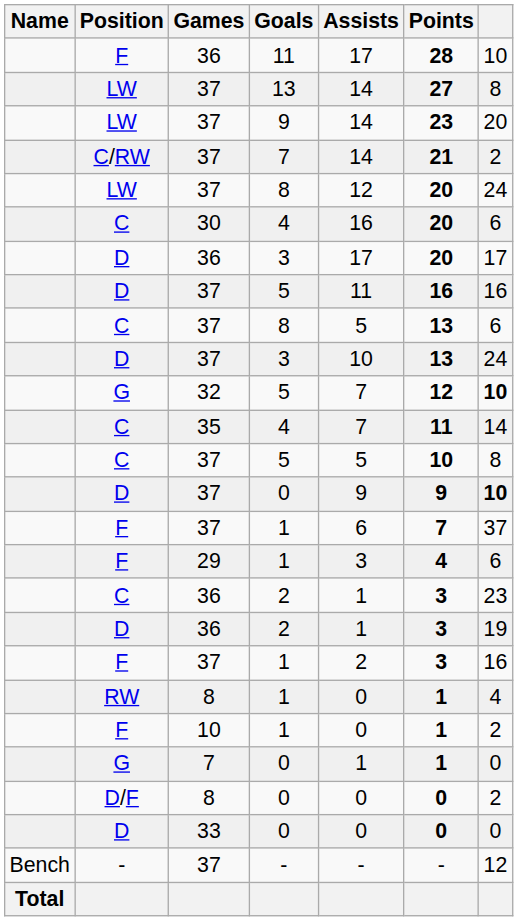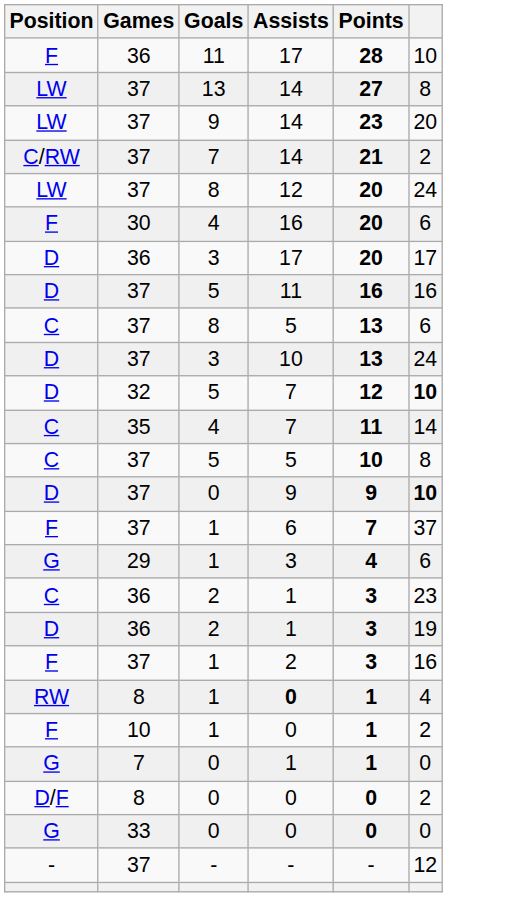- column: (40, 21)
(122, 223) C -> (52, 223) F
(122, 392) G -> (52, 392) D
(122, 561) F -> (52, 561) G
(361, 696) normal -> (291, 696) bold
(122, 831) D -> (52, 831) G
